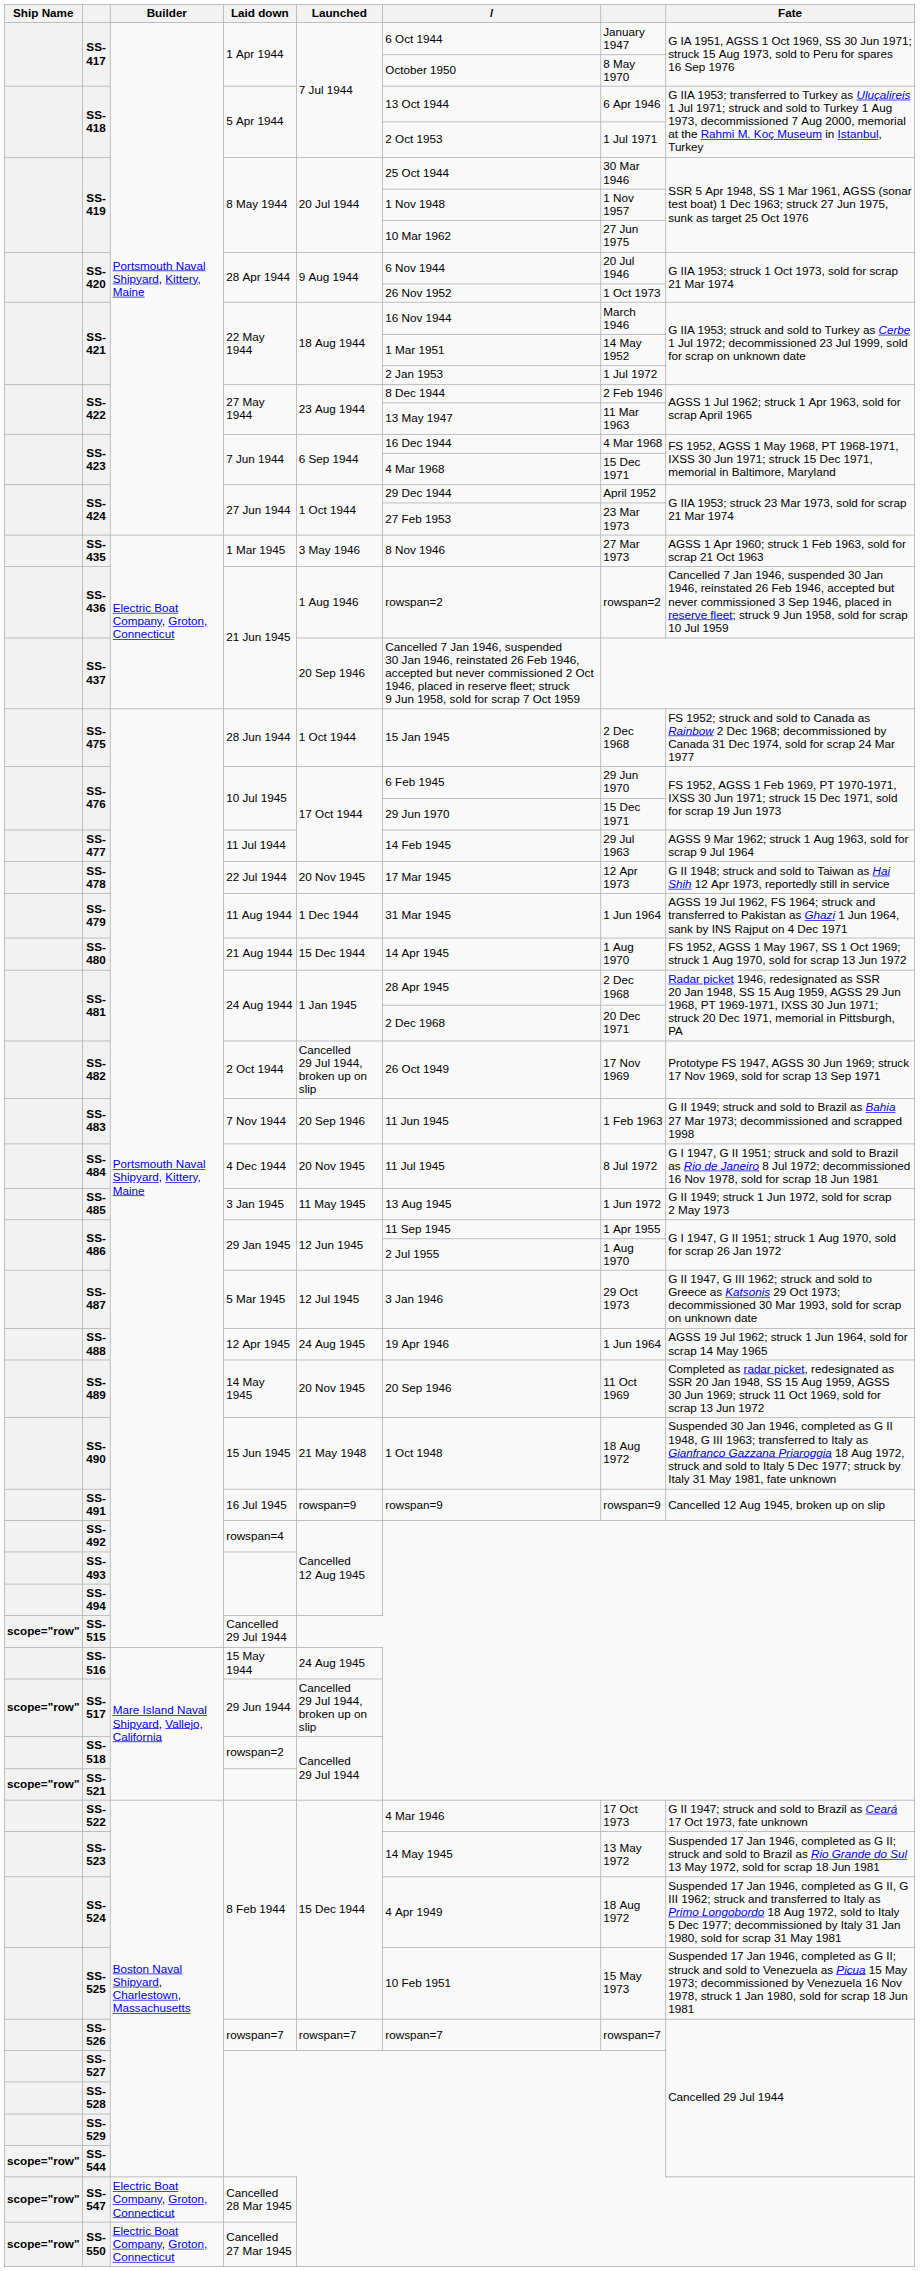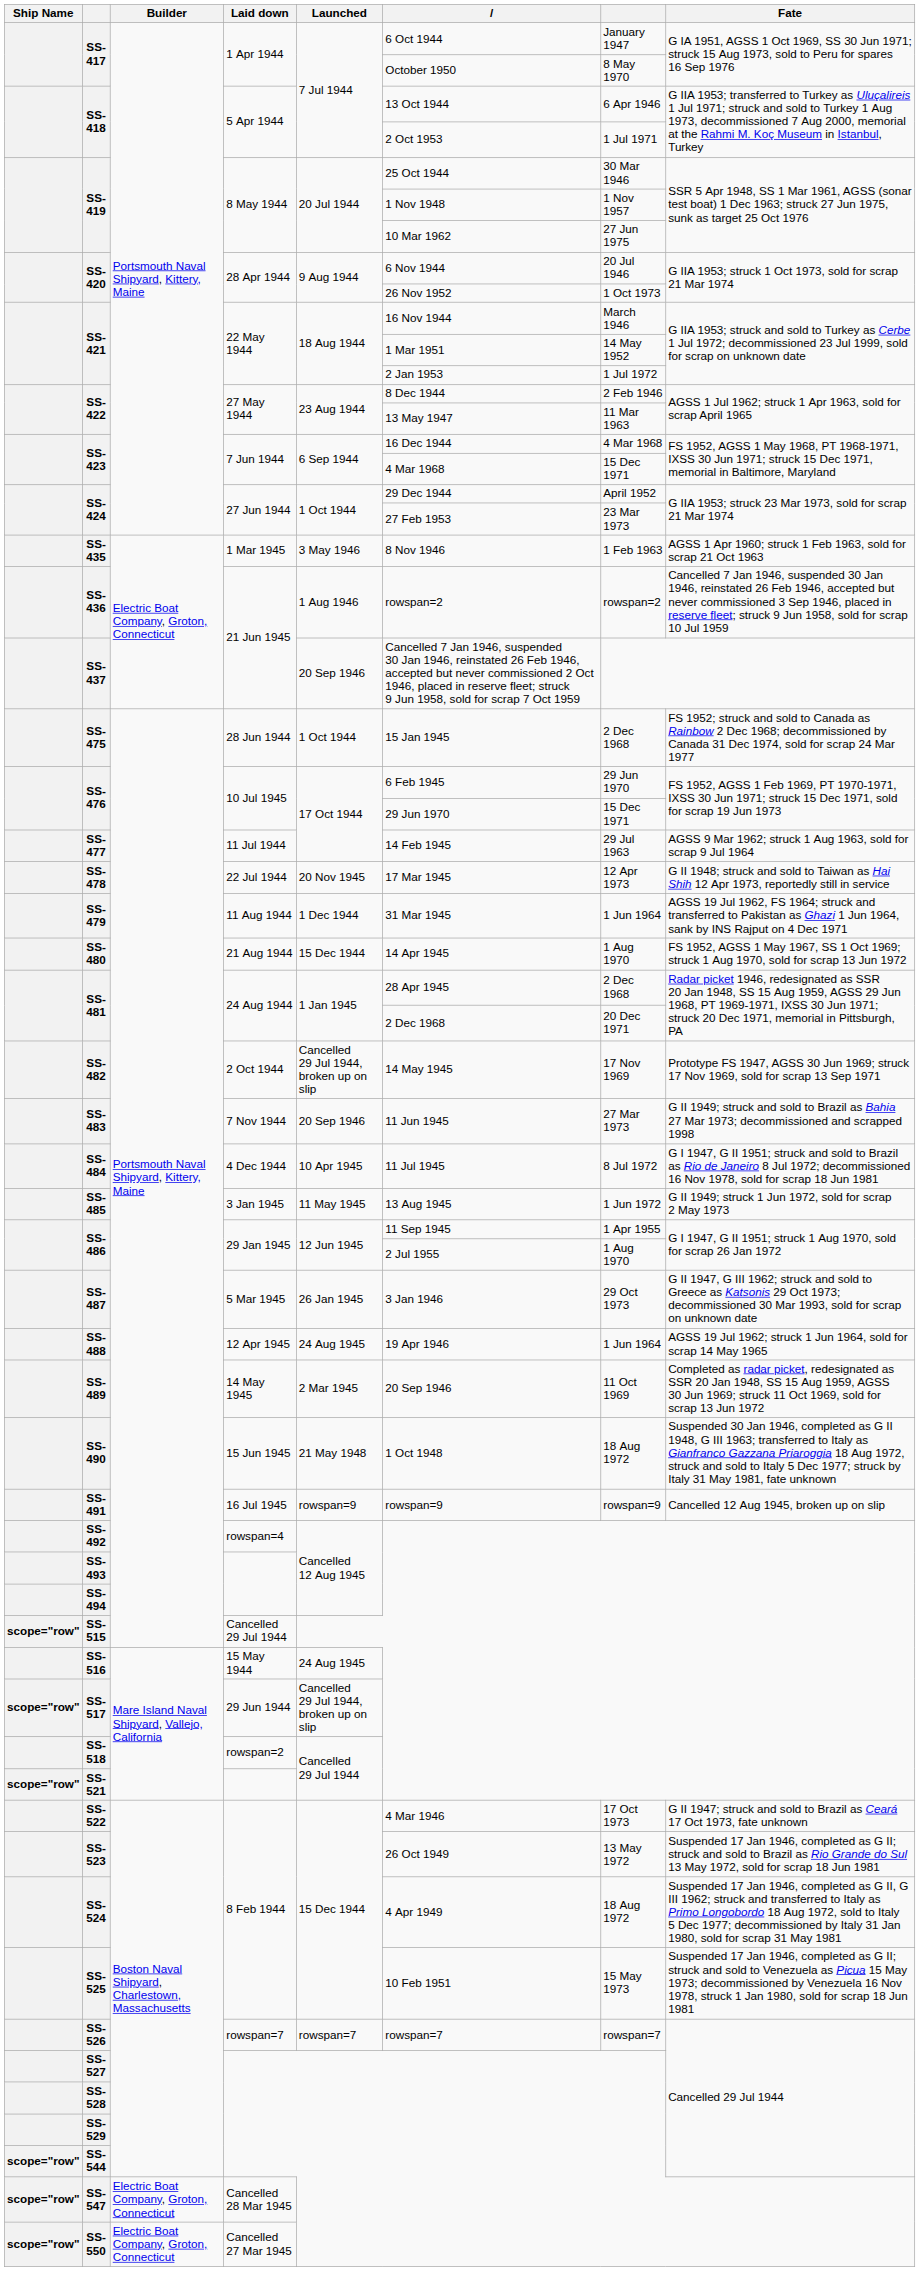(621, 550) 27 Mar 1973 -> (633, 550) 1 Feb 1963
(417, 1069) 26 Oct 1949 -> (419, 1069) 14 May 1945
(633, 1121) 1 Feb 1963 -> (621, 1121) 27 Mar 1973
(332, 1166) 20 Nov 1945 -> (331, 1166) 10 Apr 1945
(329, 1299) 12 Jul 1945 -> (331, 1299) 26 Jan 1945
(332, 1388) 20 Nov 1945 -> (328, 1388) 2 Mar 1945
(419, 1854) 14 May 1945 -> (417, 1854) 26 Oct 1949
